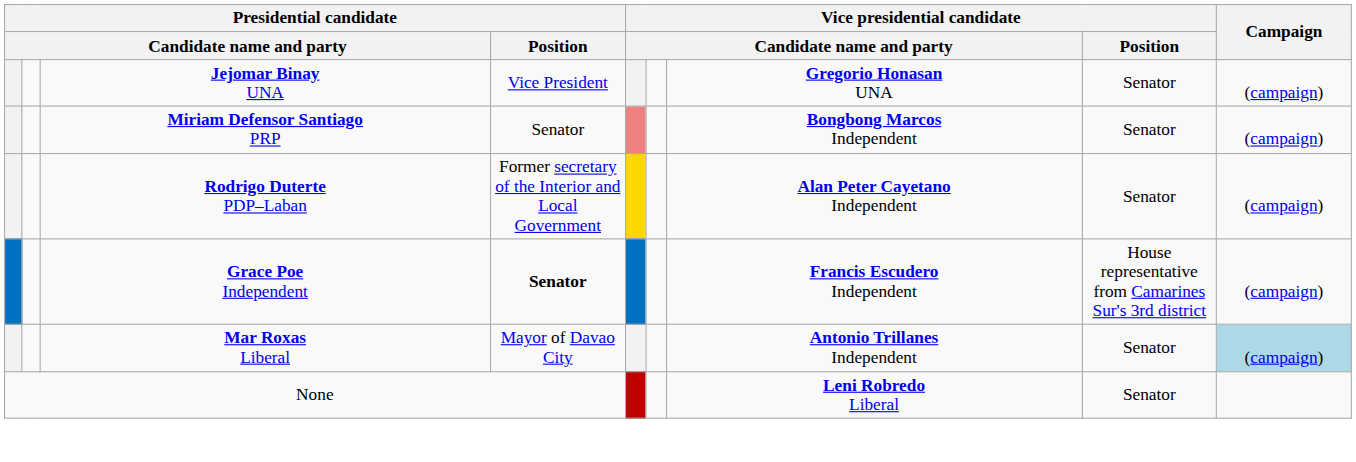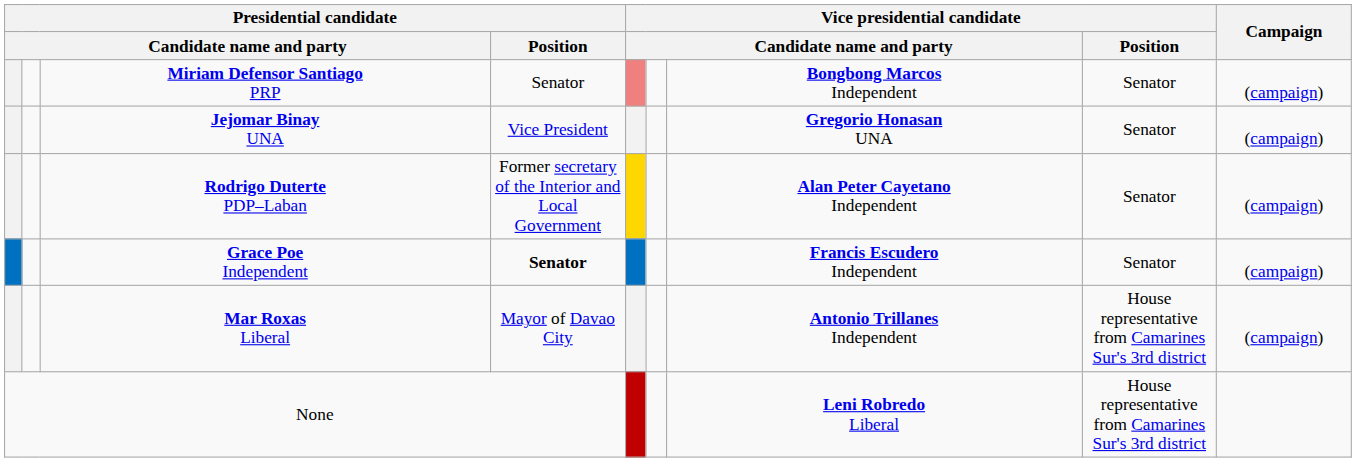rows swapped: (265, 82) <-> (265, 129)
(1149, 281) House representative from Camarines Sur's 3rd district -> (1149, 262) Senator
(1149, 347) Senator -> (1149, 328) House representative from Camarines Sur's 3rd district
(1284, 357) lightblue background -> (1284, 338) no background
(1149, 394) Senator -> (1149, 414) House representative from Camarines Sur's 3rd district
